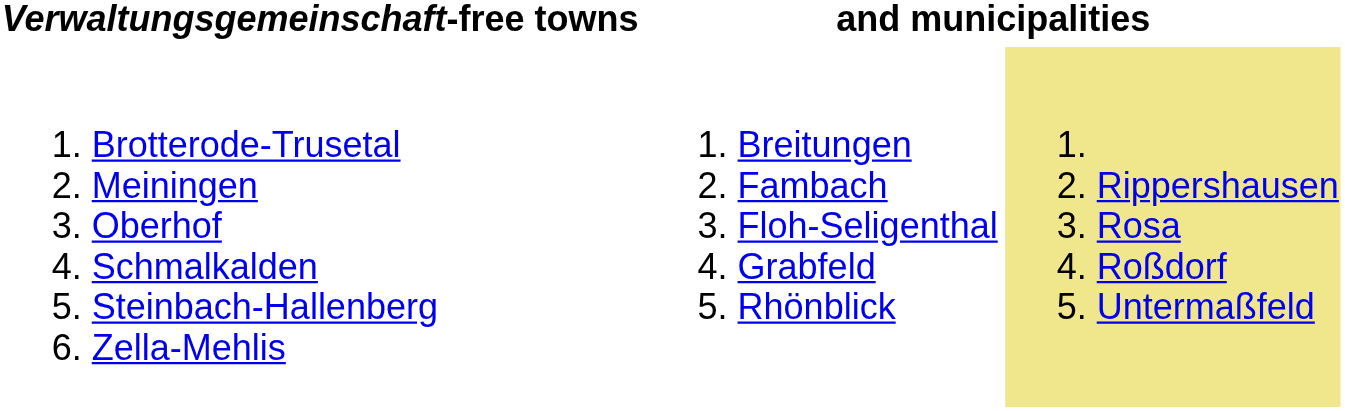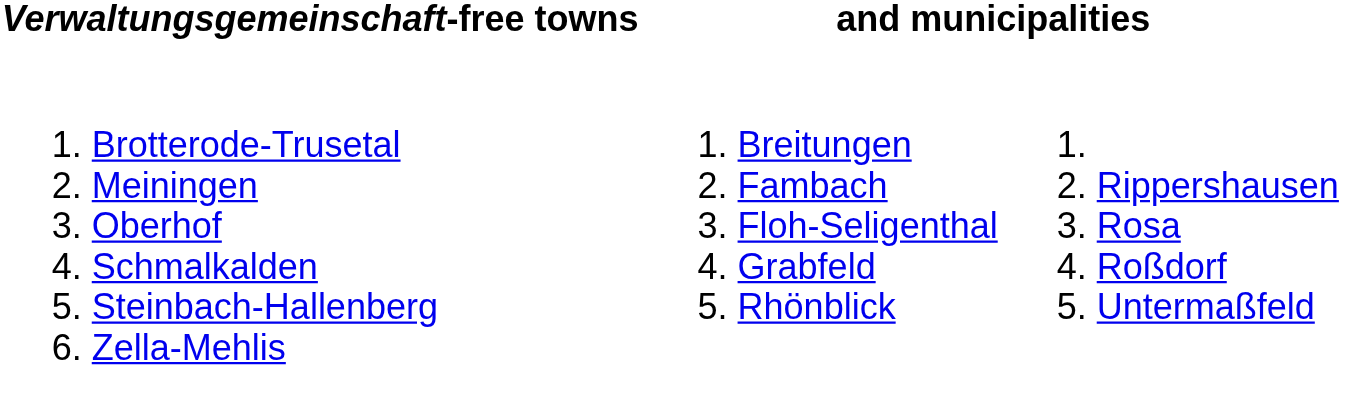(1173, 227) khaki background -> (1173, 227) no background
